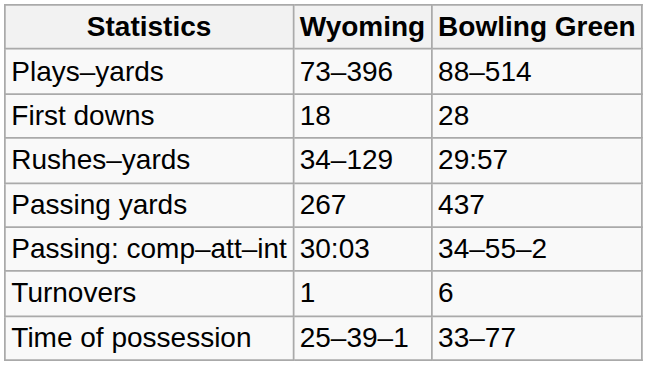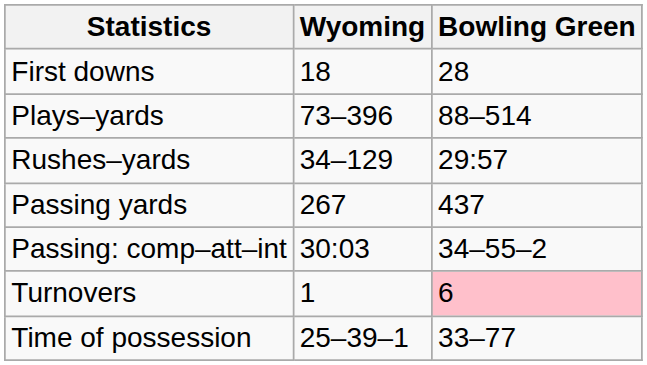rows swapped: (83, 115) <-> (88, 71)
(446, 293) no background -> (446, 293) pink background
